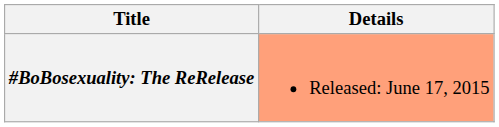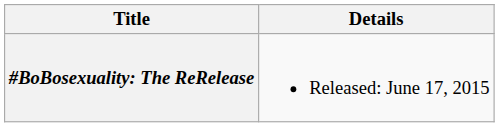(376, 88) lightsalmon background -> (376, 88) no background
